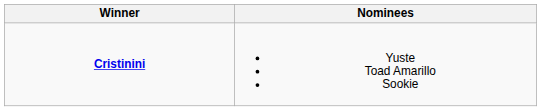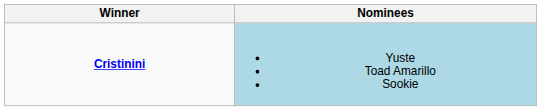(386, 71) no background -> (386, 71) lightblue background
